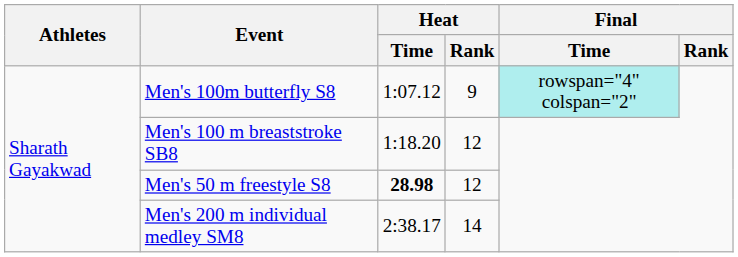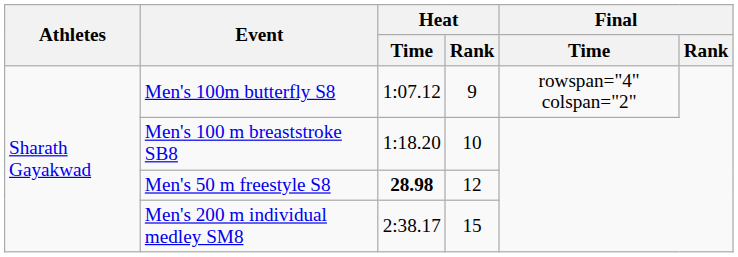(589, 91) paleturquoise background -> (589, 91) no background
(472, 143) 12 -> (472, 143) 10
(472, 225) 14 -> (472, 225) 15
